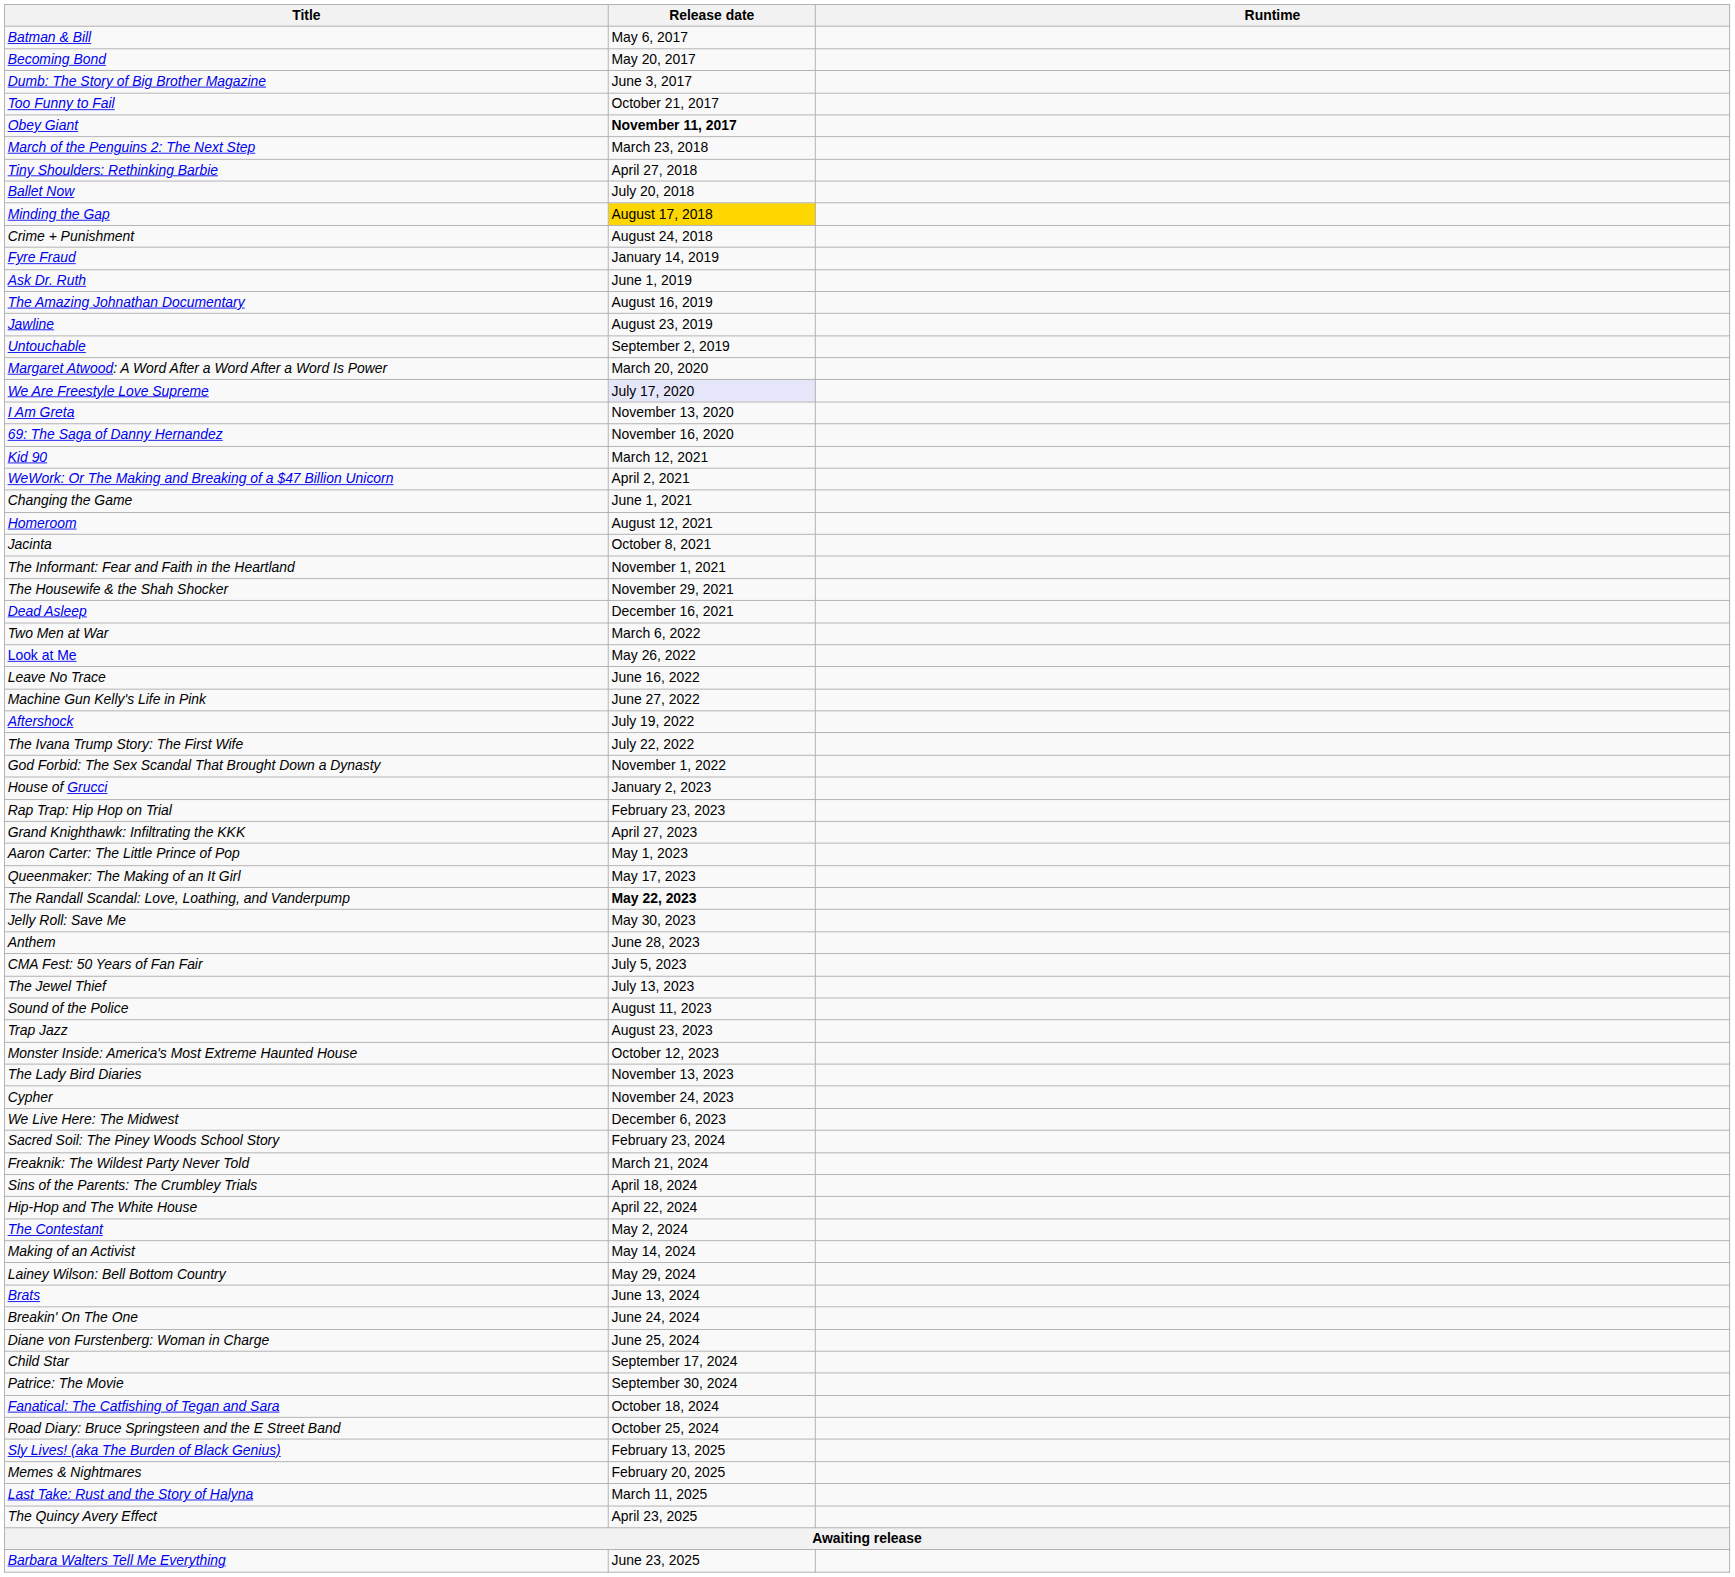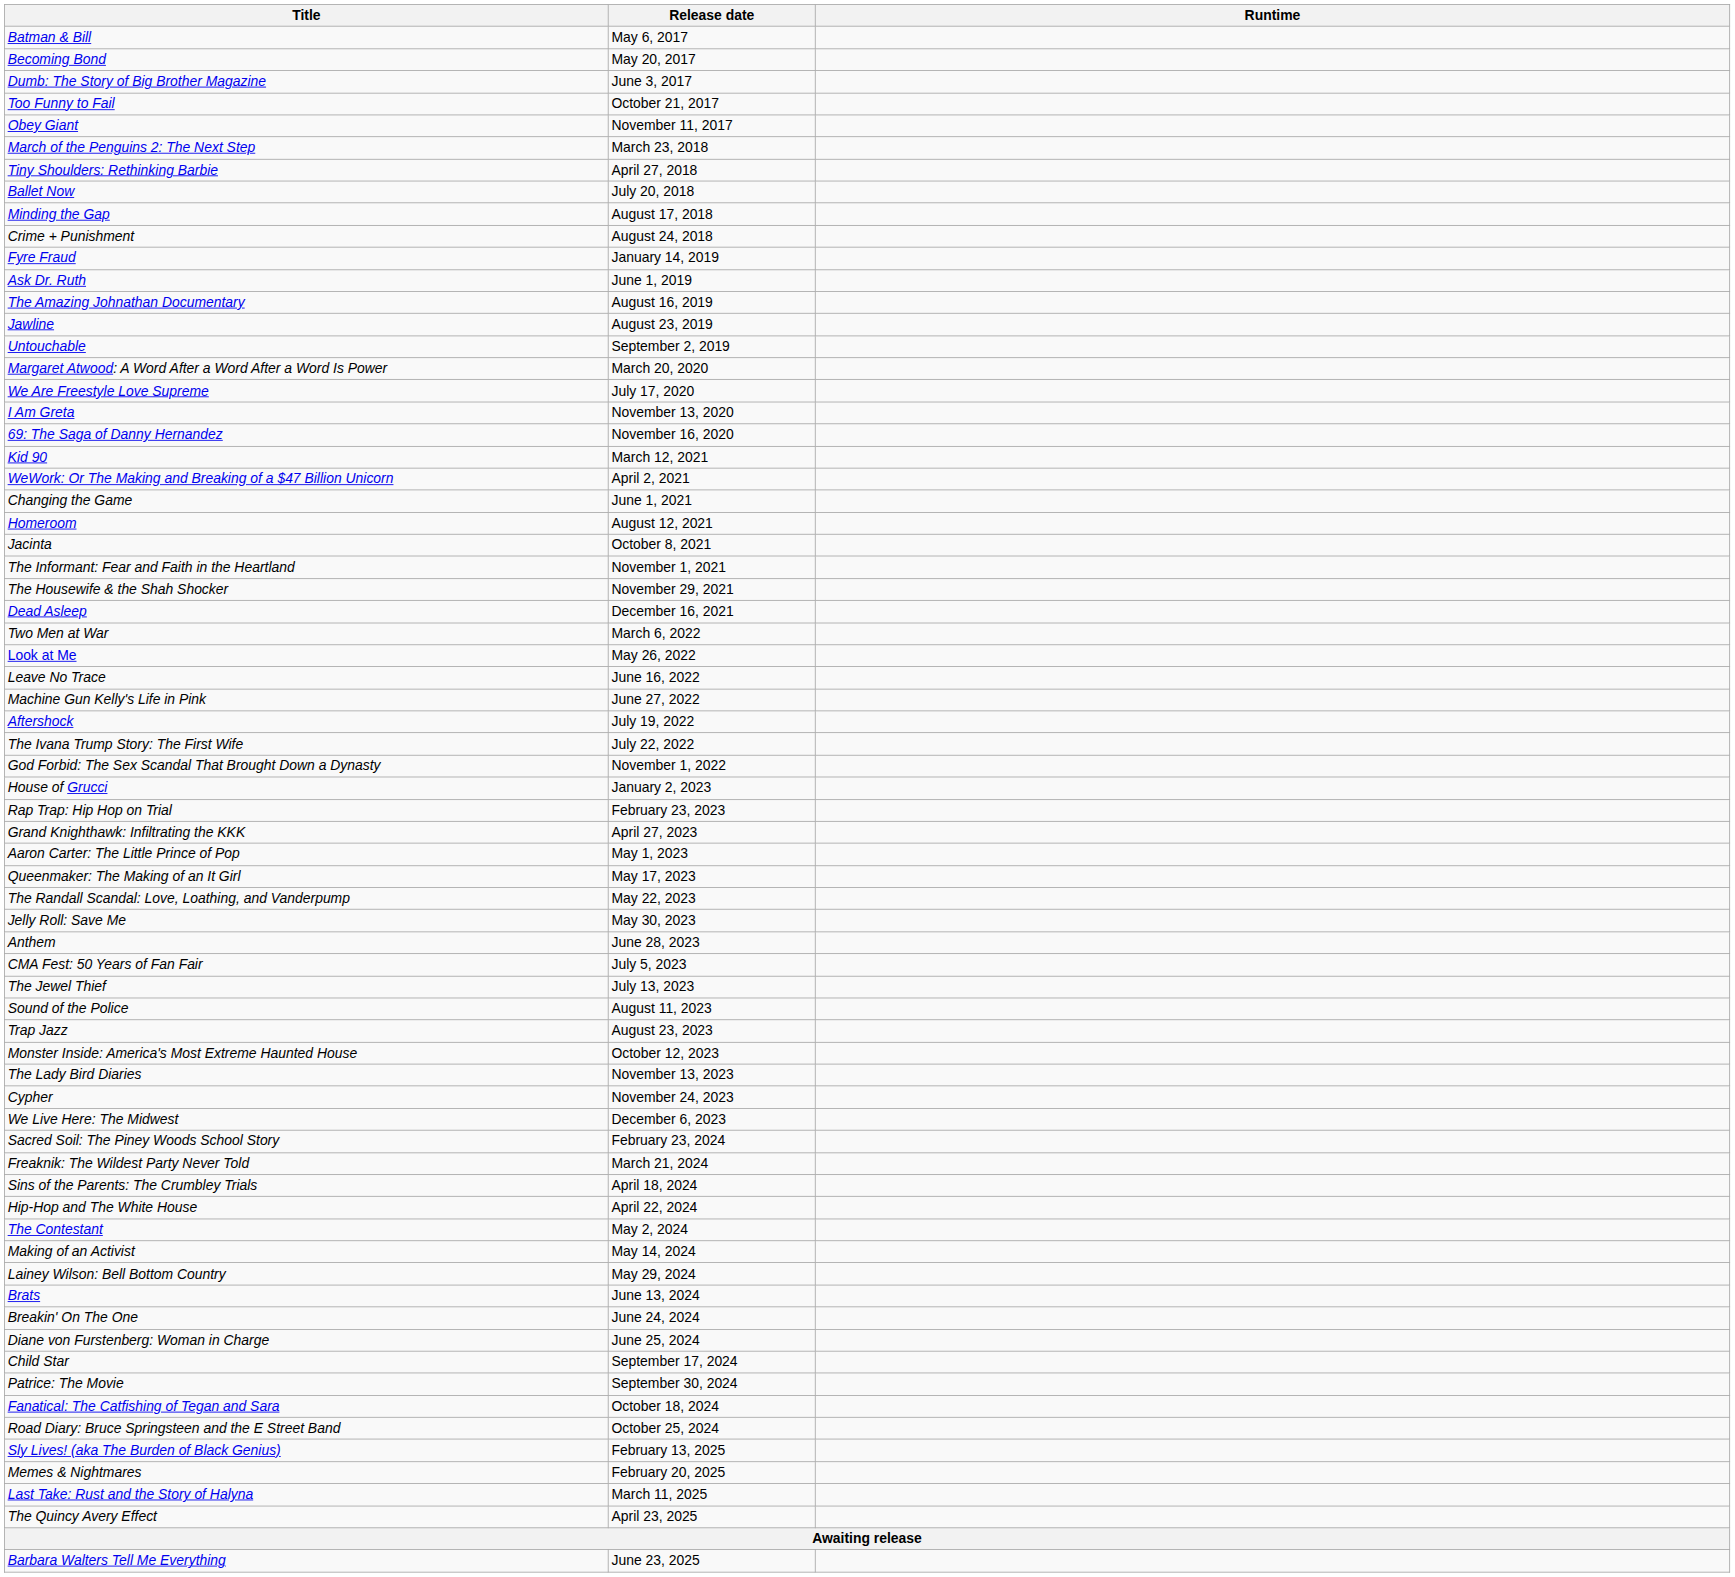(674, 125) bold -> (672, 125) normal
(662, 214) gold background -> (662, 214) no background
(653, 390) lavender background -> (653, 390) no background
(654, 898) bold -> (654, 898) normal
